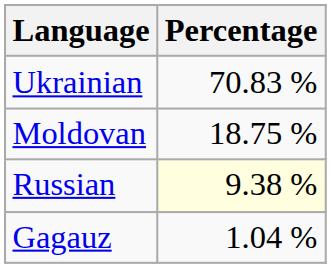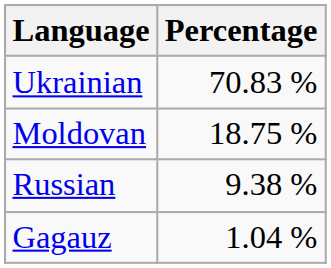(271, 184) lightyellow background -> (271, 184) no background
